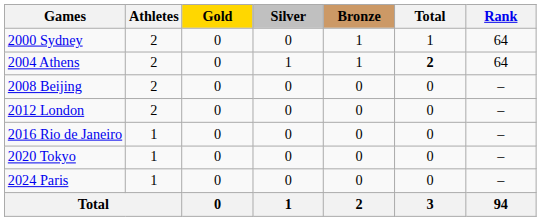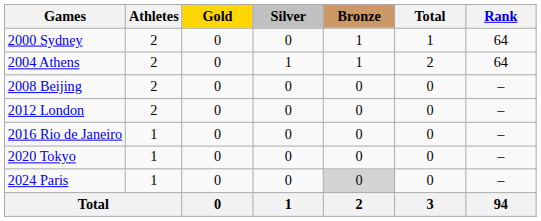(430, 63) bold -> (430, 63) normal
(359, 181) no background -> (359, 181) lightgrey background
